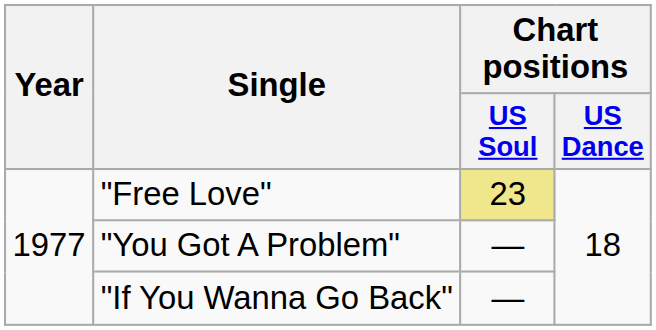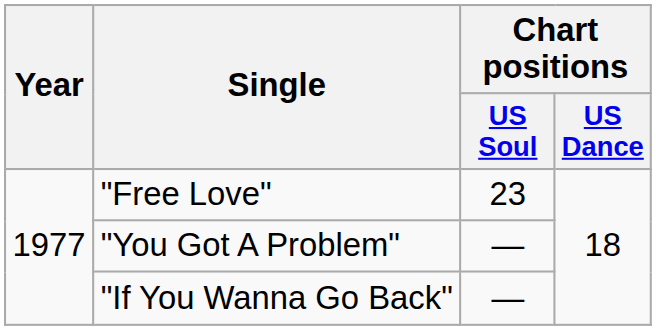(508, 193) khaki background -> (508, 193) no background
